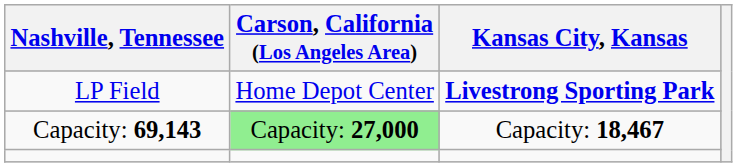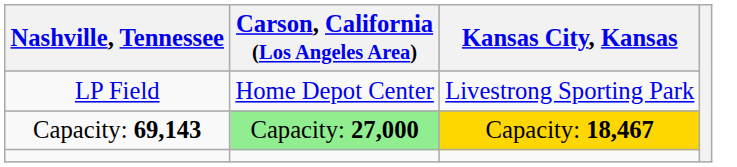(580, 90) bold -> (570, 90) normal
(580, 129) no background -> (570, 129) gold background
